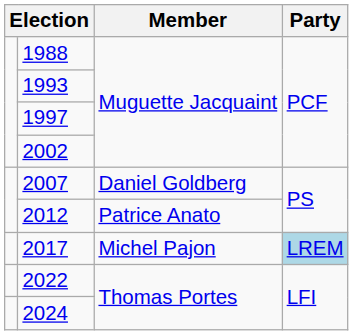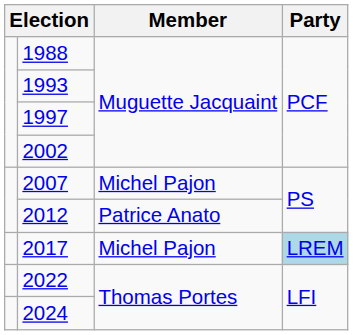(172, 183) Daniel Goldberg -> (157, 183) Michel Pajon
